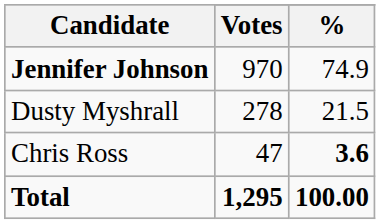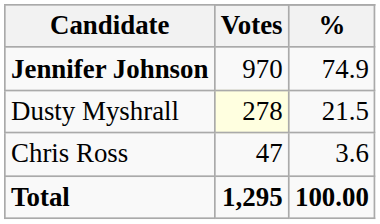(262, 111) no background -> (262, 111) lightyellow background
(352, 153) bold -> (352, 153) normal
